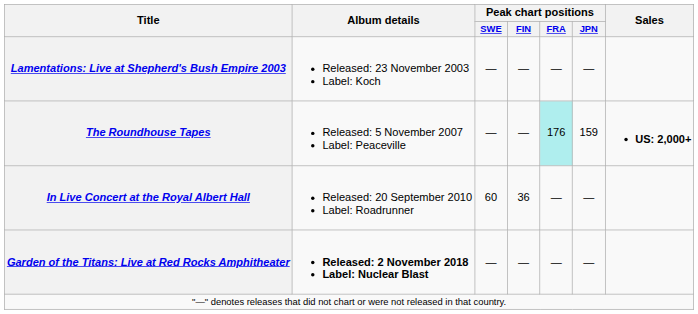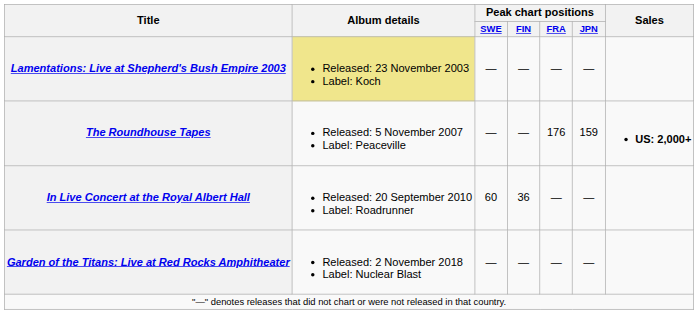(383, 75) no background -> (383, 75) khaki background
(556, 133) paleturquoise background -> (556, 133) no background
(383, 268) bold -> (383, 268) normal
